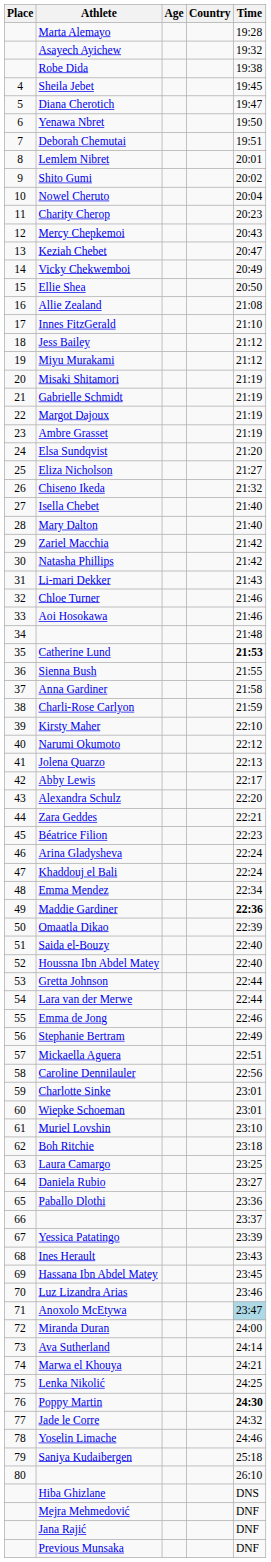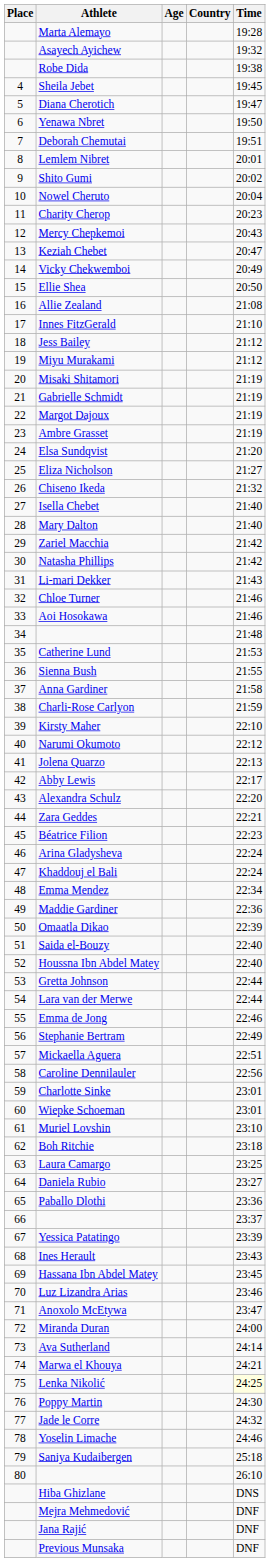(249, 653) bold -> (249, 653) normal
(249, 908) bold -> (249, 908) normal
(249, 1310) lightblue background -> (249, 1310) no background
(249, 1383) no background -> (249, 1383) lightyellow background
(249, 1402) bold -> (249, 1402) normal
